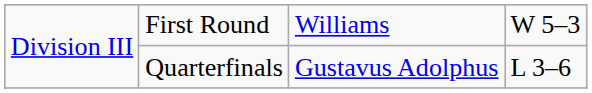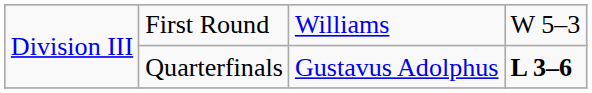(541, 66) normal -> (541, 66) bold
